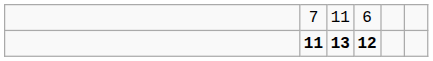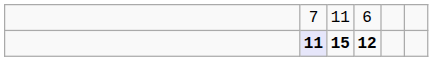(313, 44) no background -> (313, 44) lavender background
(340, 44) 13 -> (340, 44) 15
